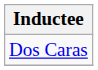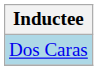(48, 49) no background -> (48, 49) lightblue background
